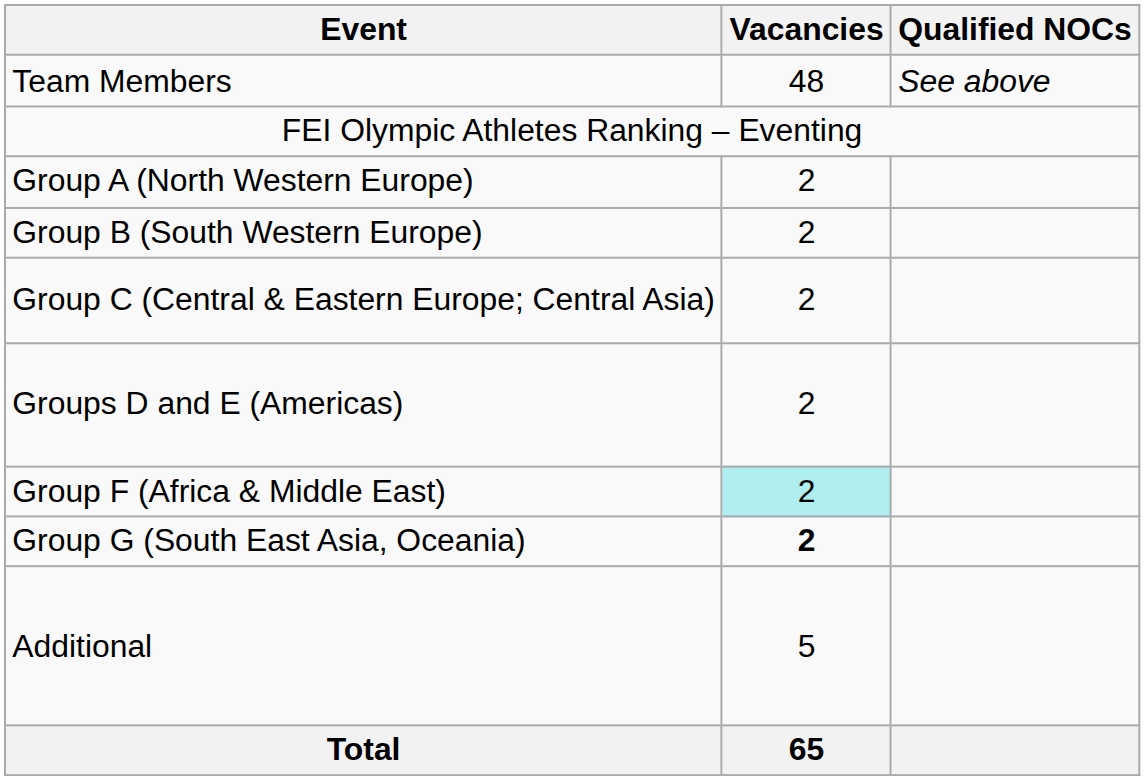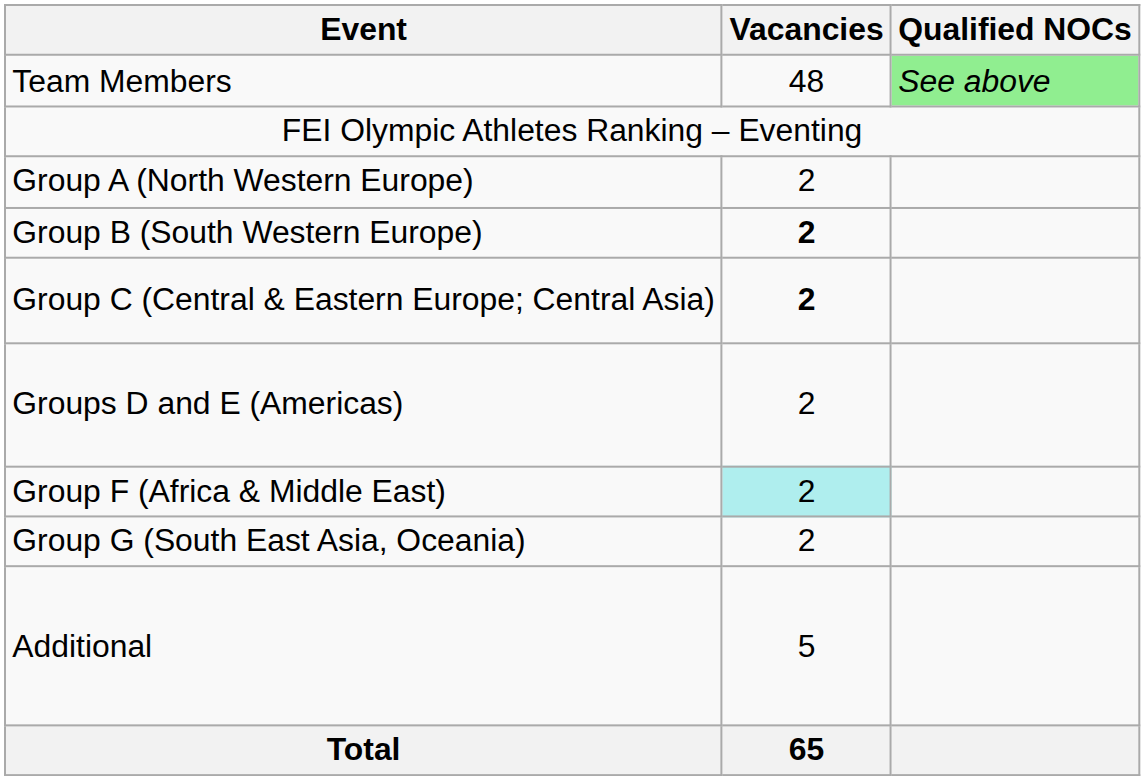(974, 80) no background -> (974, 80) lightgreen background
(807, 231) normal -> (807, 231) bold
(807, 300) normal -> (807, 300) bold
(807, 541) bold -> (807, 541) normal
